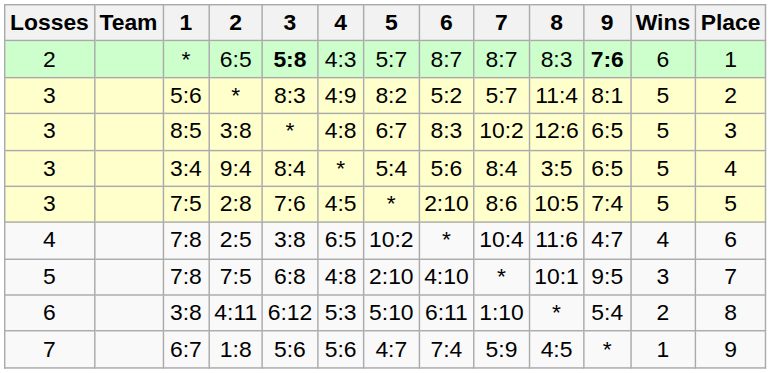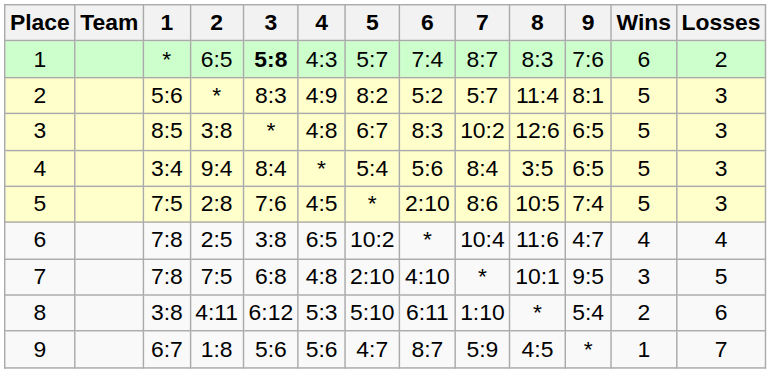columns swapped: (731, 22) <-> (49, 22)
(446, 58) 8:7 -> (427, 58) 7:4
(607, 58) bold -> (588, 58) normal
(446, 349) 7:4 -> (427, 349) 8:7
